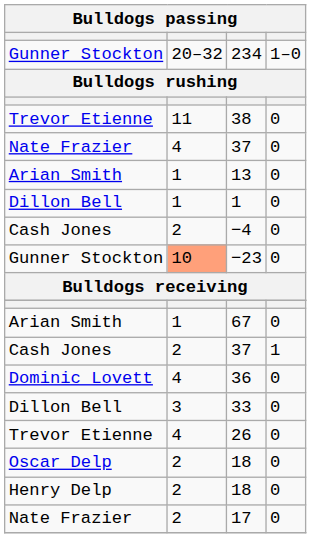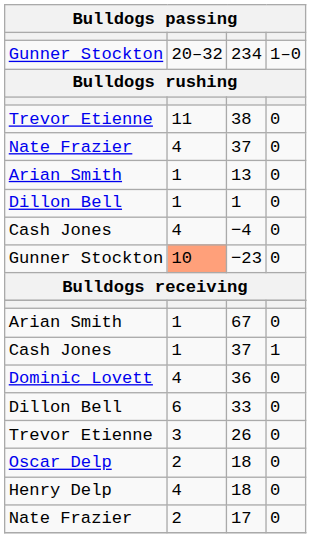(177, 231) 2 -> (177, 231) 4
(177, 351) 2 -> (177, 351) 1
(177, 407) 3 -> (177, 407) 6
(177, 435) 4 -> (177, 435) 3
(177, 491) 2 -> (177, 491) 4
